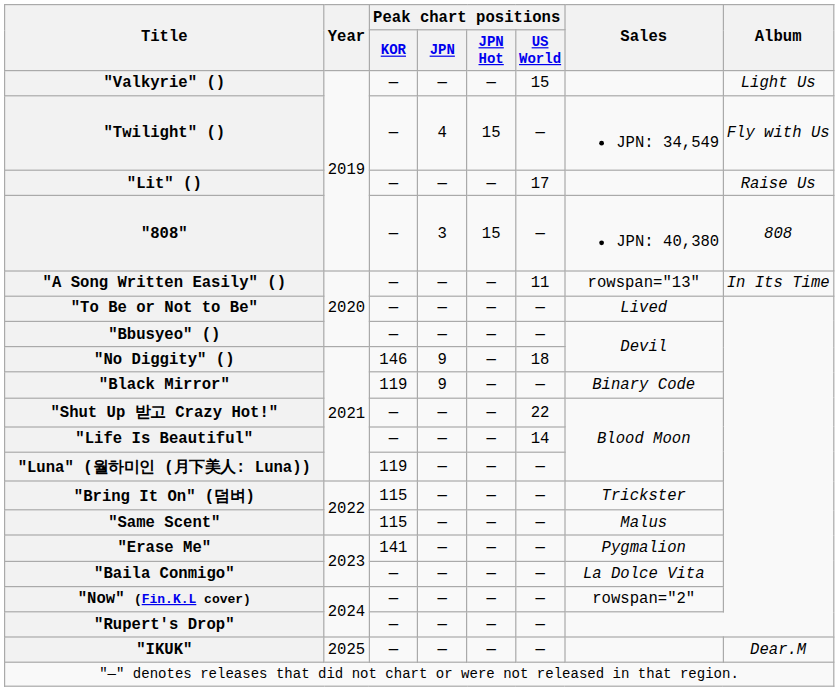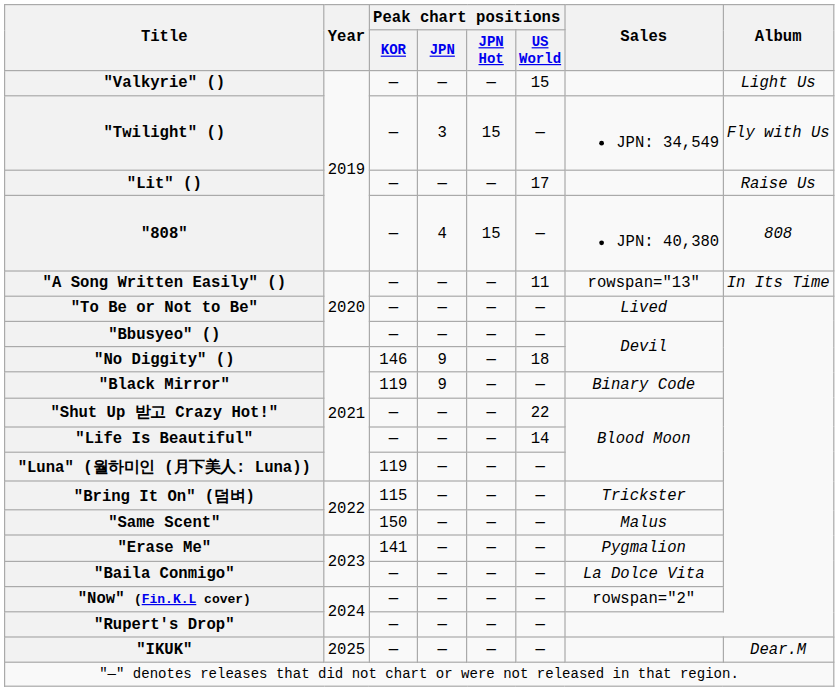(442, 133) 4 -> (442, 133) 3
(442, 233) 3 -> (442, 233) 4
(393, 523) 115 -> (393, 523) 150
